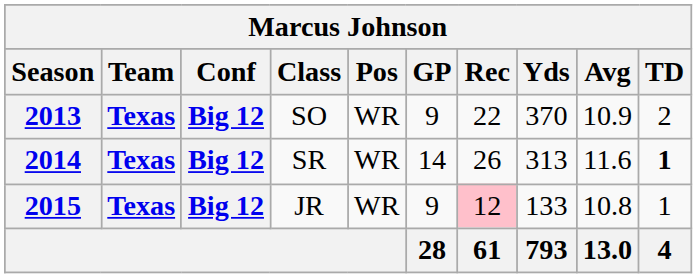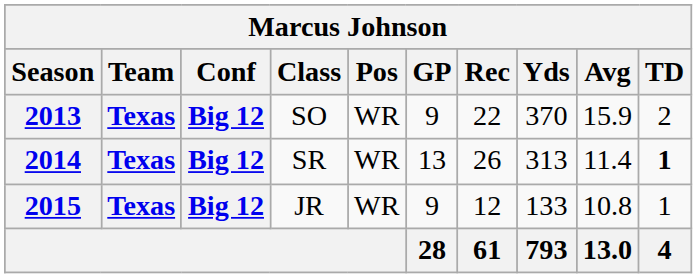(607, 116) 10.9 -> (607, 116) 15.9
(432, 160) 14 -> (432, 160) 13
(607, 160) 11.6 -> (607, 160) 11.4
(487, 205) pink background -> (487, 205) no background
